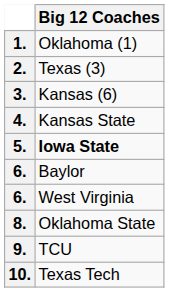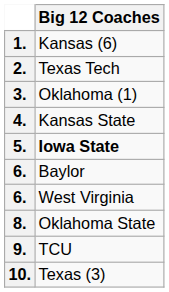(88, 44) Oklahoma (1) -> (78, 44) Kansas (6)
(72, 69) Texas (3) -> (79, 69) Texas Tech
(78, 95) Kansas (6) -> (88, 95) Oklahoma (1)
(79, 275) Texas Tech -> (72, 275) Texas (3)
